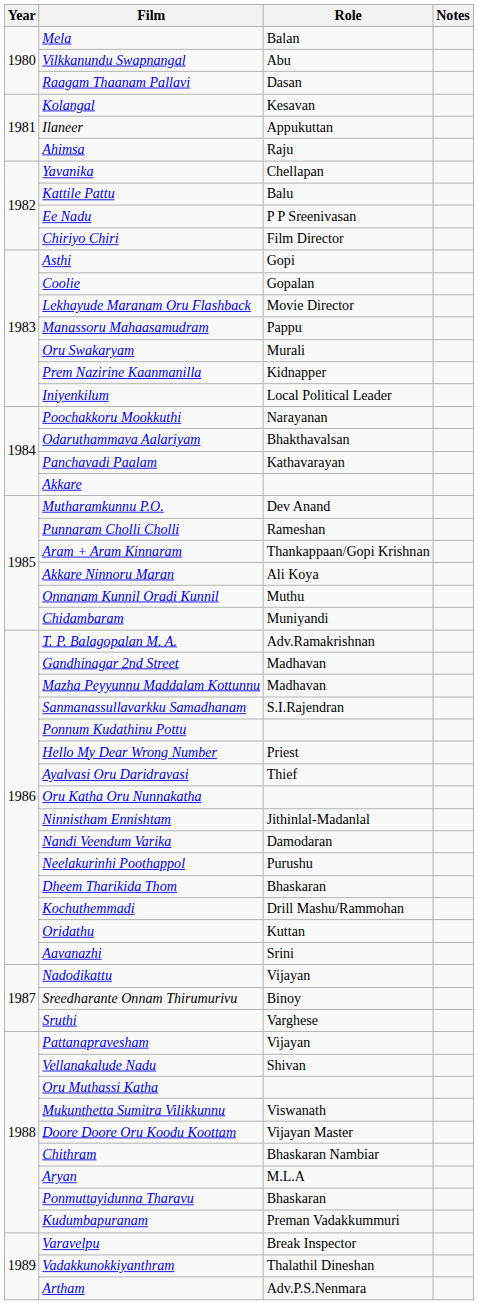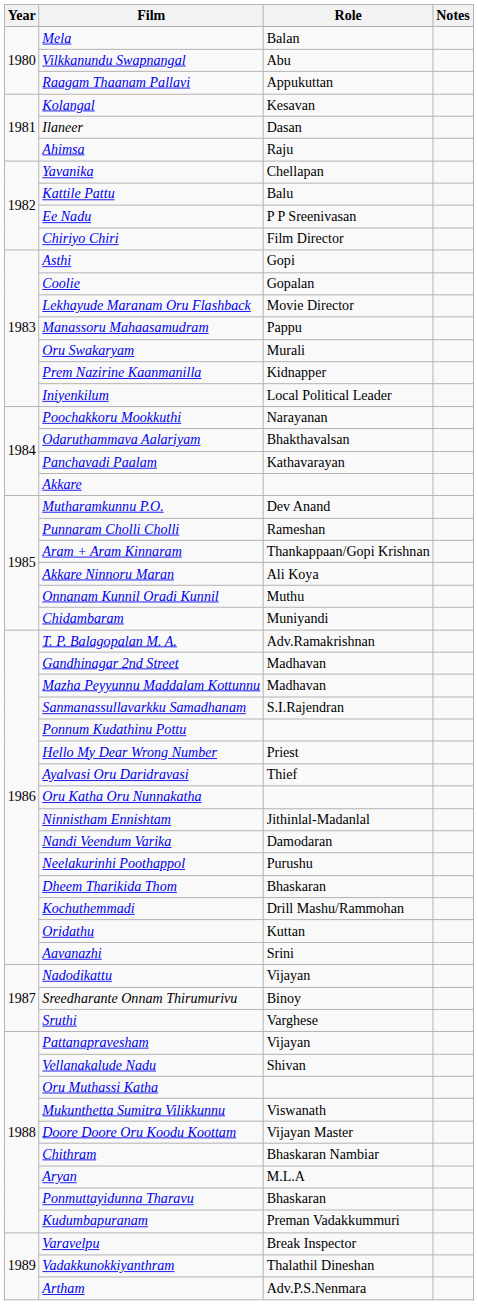(284, 82) Dasan -> (300, 82) Appukuttan
(300, 127) Appukuttan -> (284, 127) Dasan
